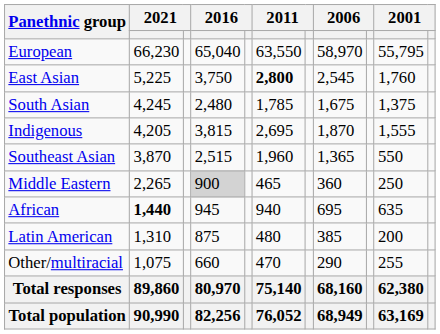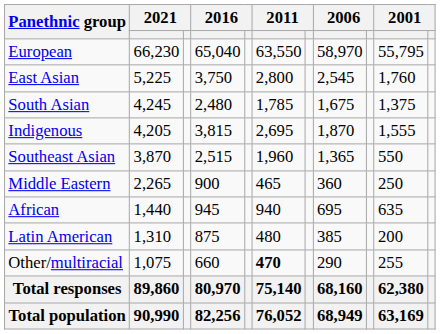(275, 78) bold -> (275, 78) normal
(207, 183) lightgrey background -> (207, 183) no background
(152, 210) bold -> (152, 210) normal
(268, 262) normal -> (268, 262) bold
